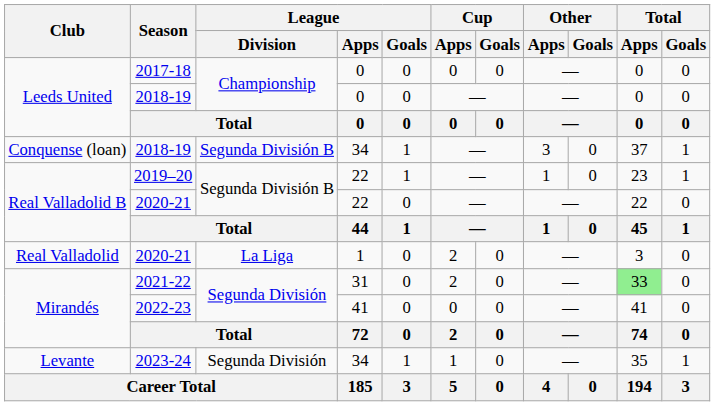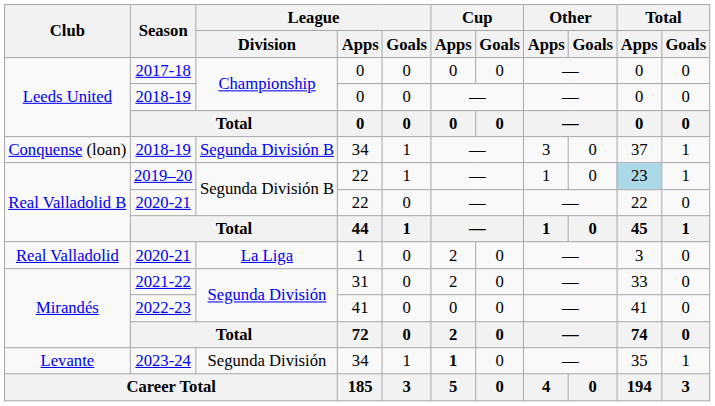(639, 176) no background -> (639, 176) lightblue background
(639, 281) lightgreen background -> (639, 281) no background
(453, 360) normal -> (453, 360) bold
